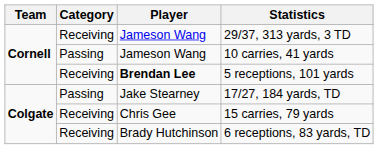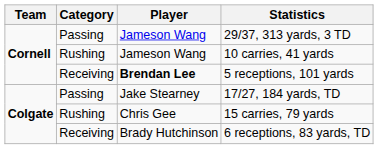(87, 34) Receiving -> (81, 34) Passing
(81, 54) Passing -> (82, 54) Rushing
(87, 113) Receiving -> (82, 113) Rushing
